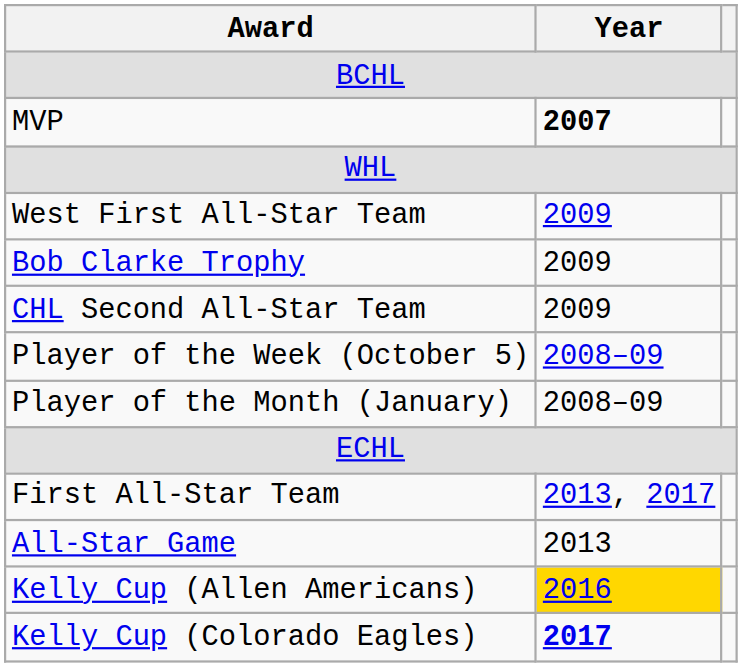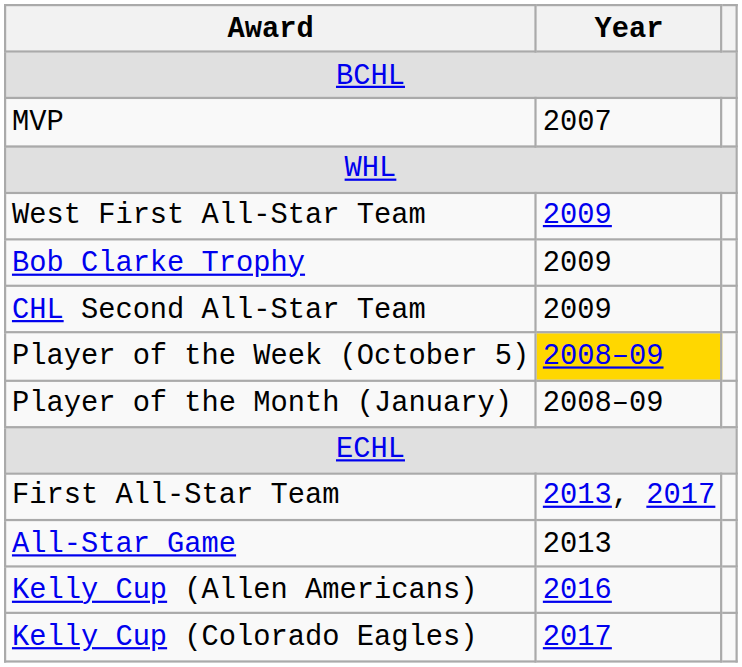(577, 122) bold -> (577, 122) normal
(603, 356) no background -> (603, 356) gold background
(577, 590) gold background -> (577, 590) no background
(577, 637) bold -> (577, 637) normal
